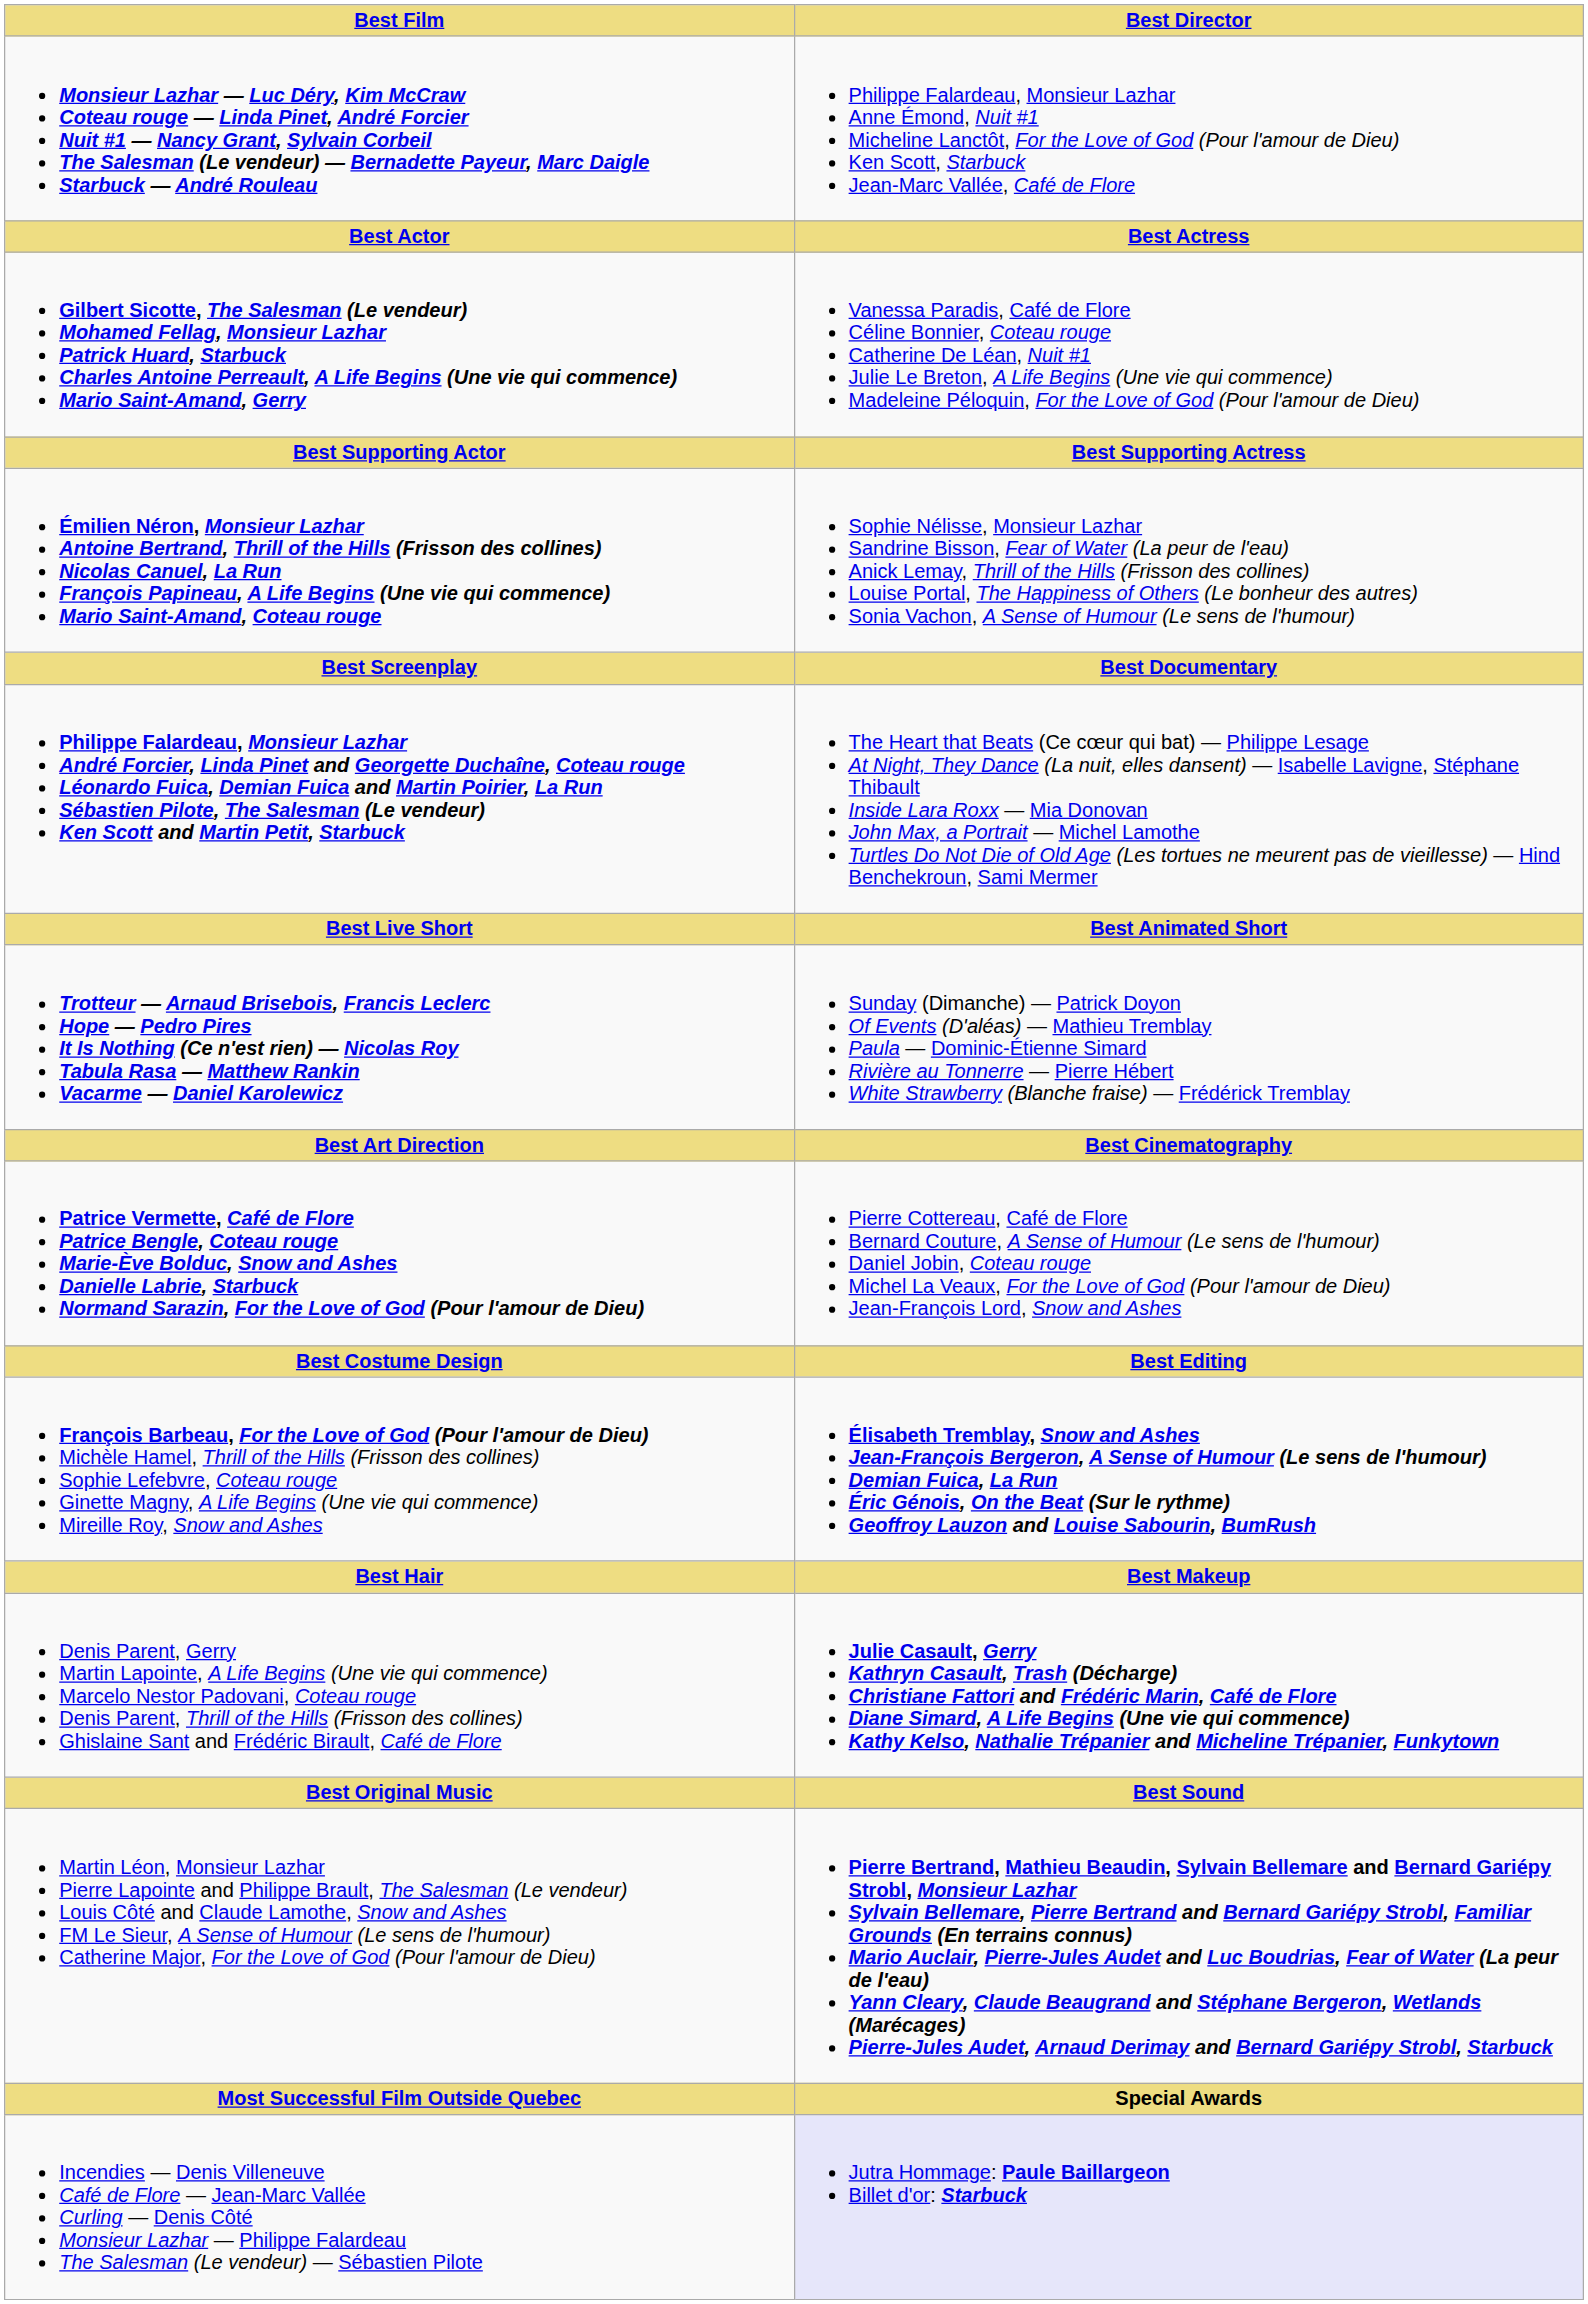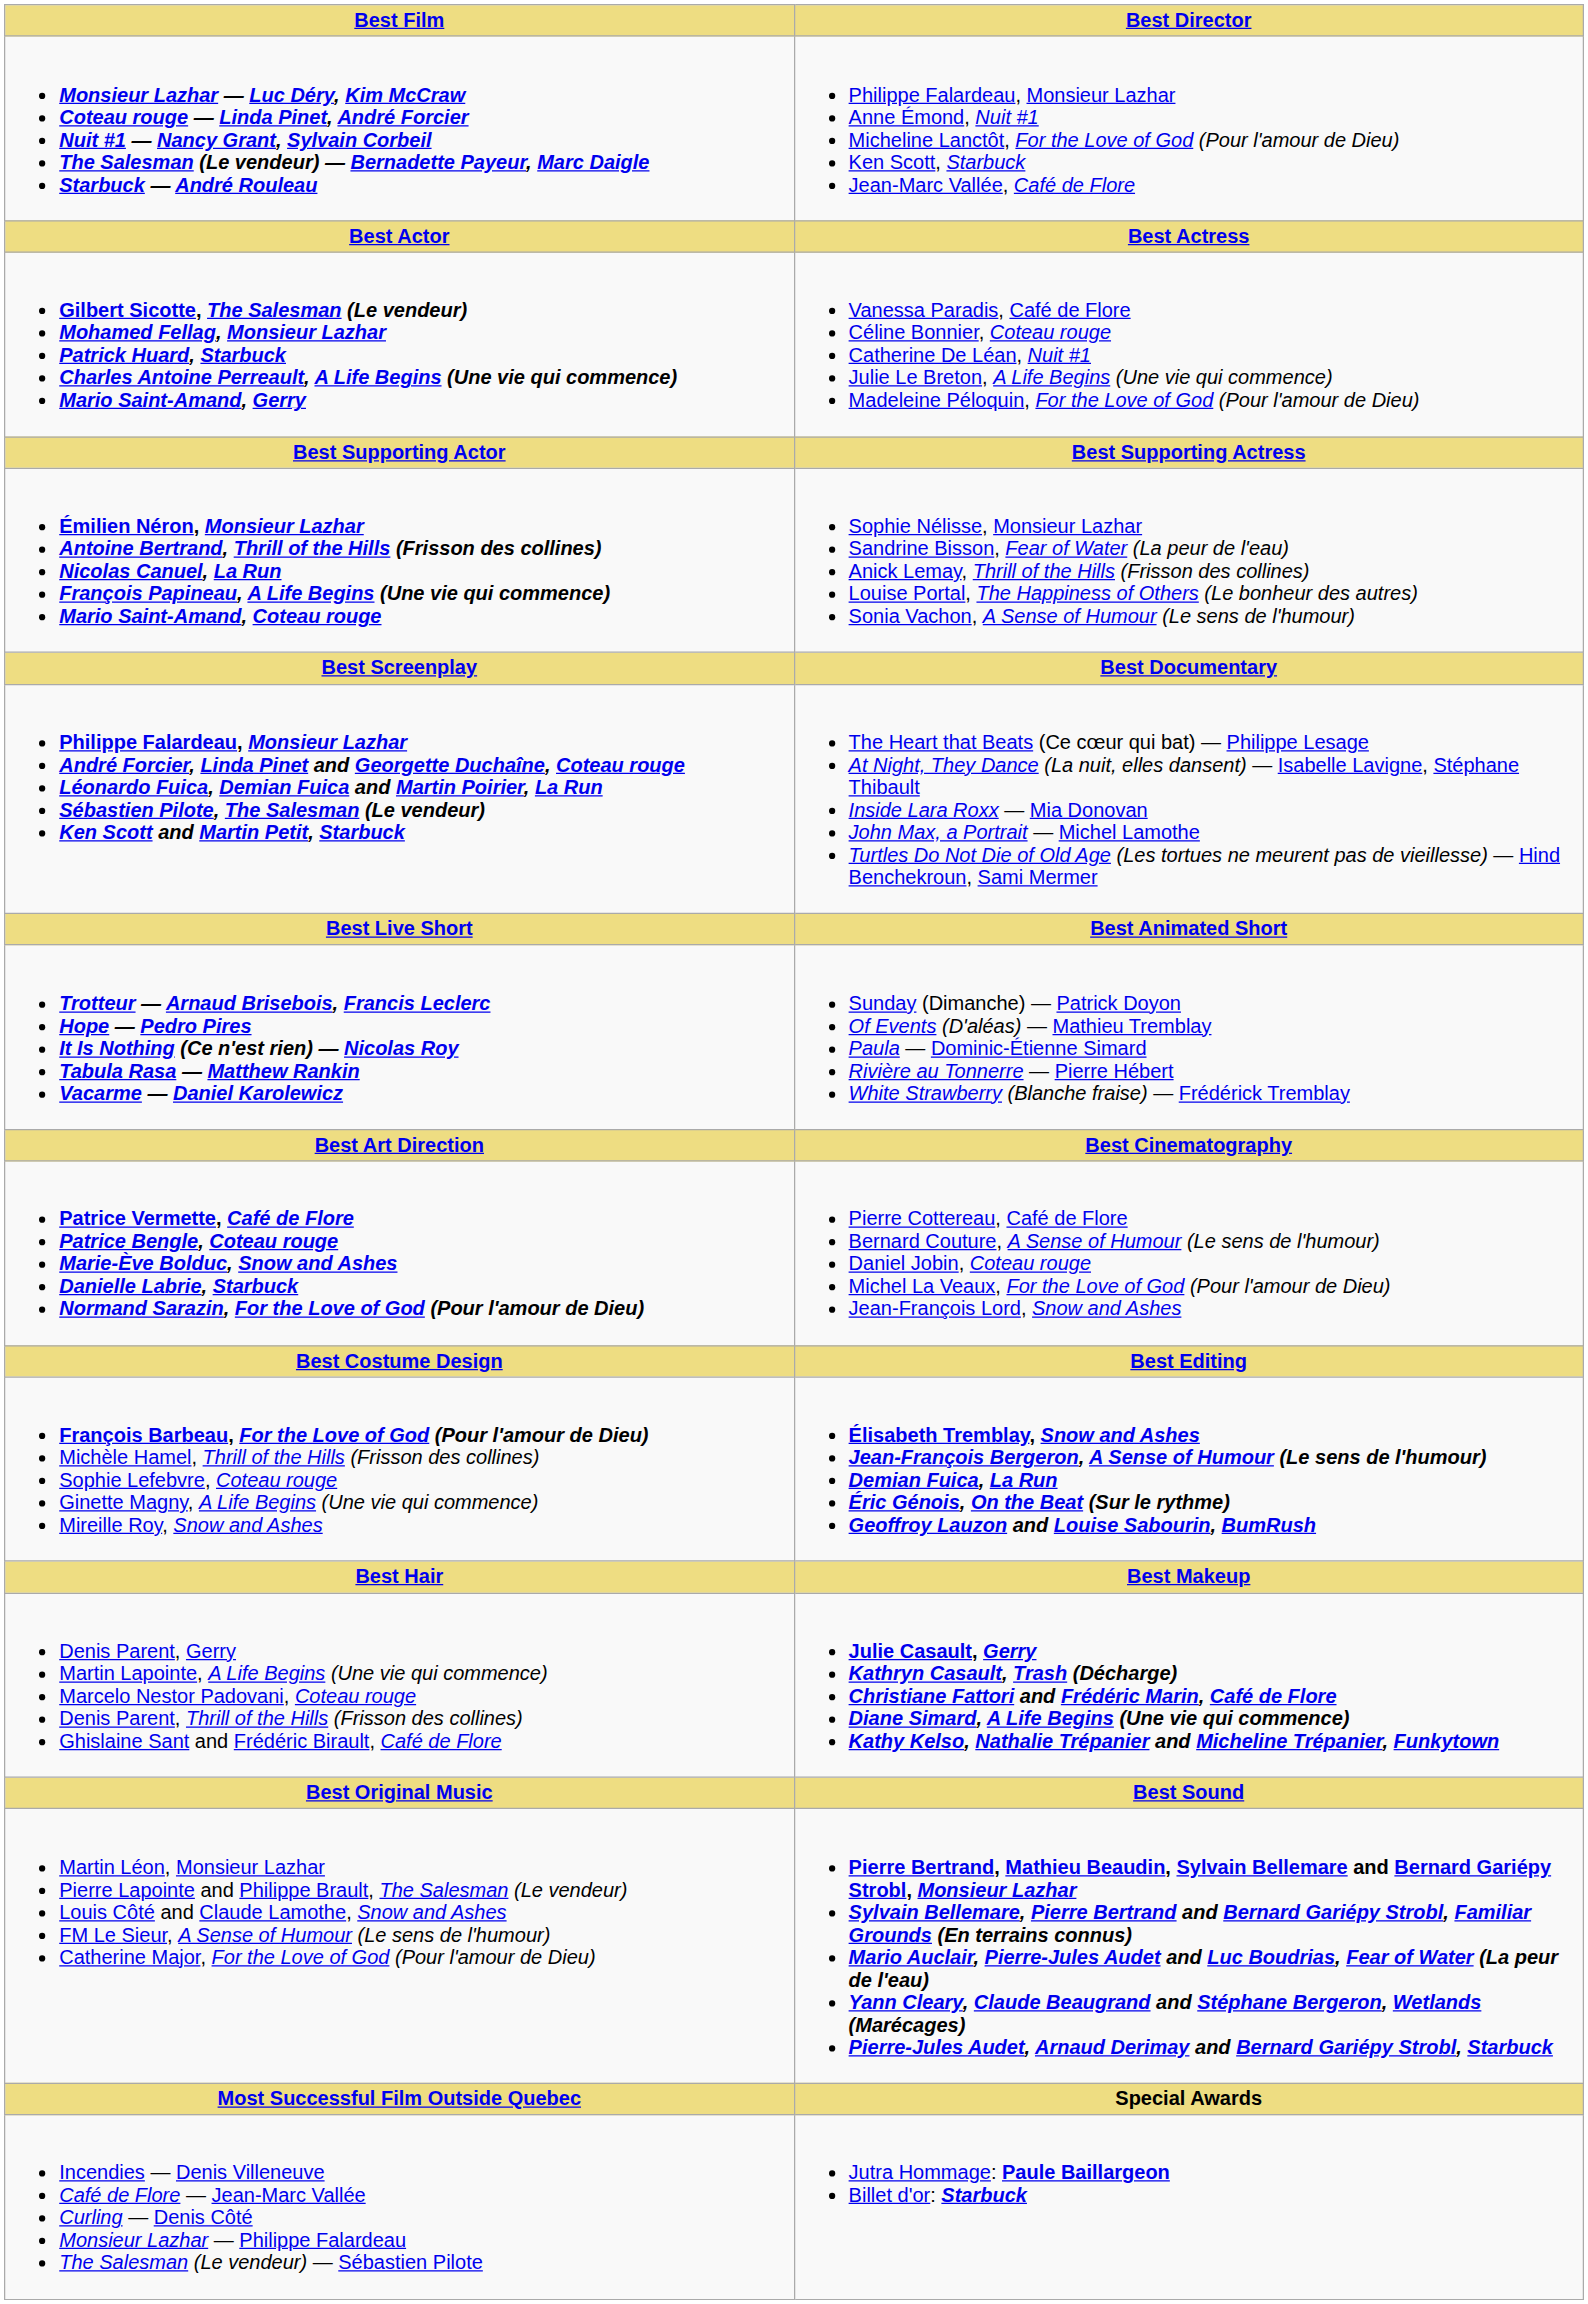(1189, 2184) lavender background -> (1189, 2184) no background
